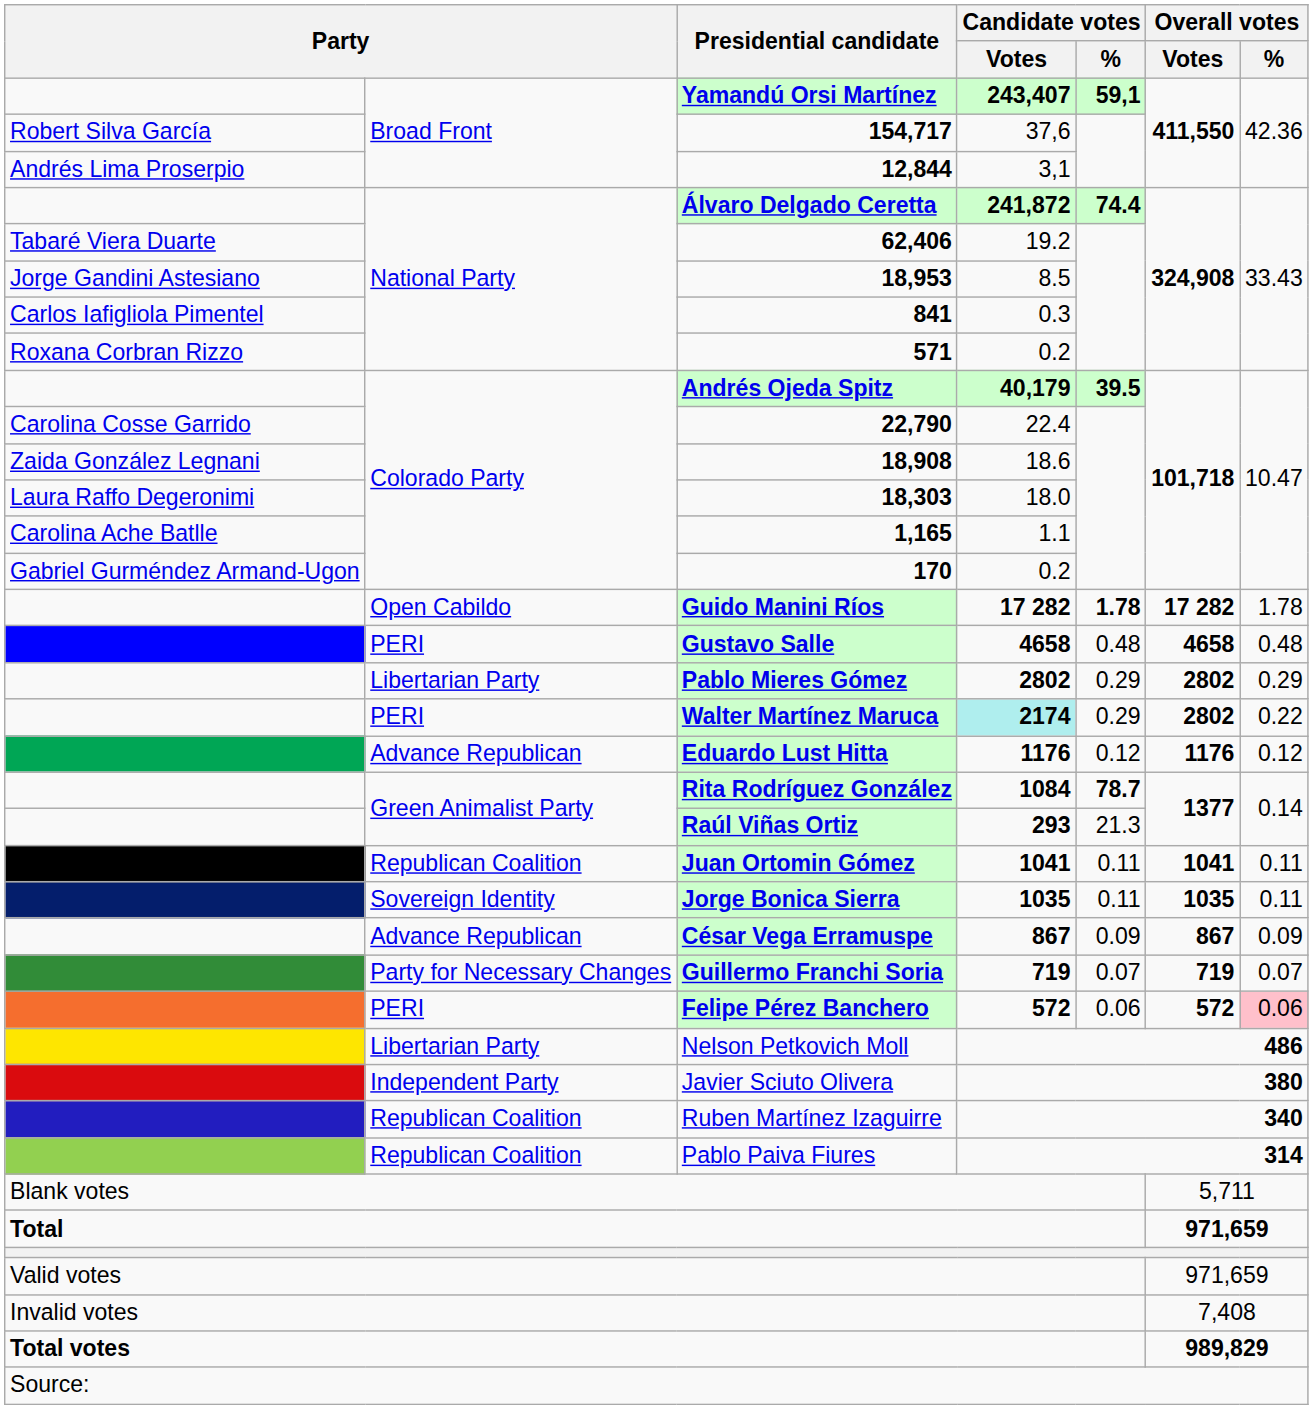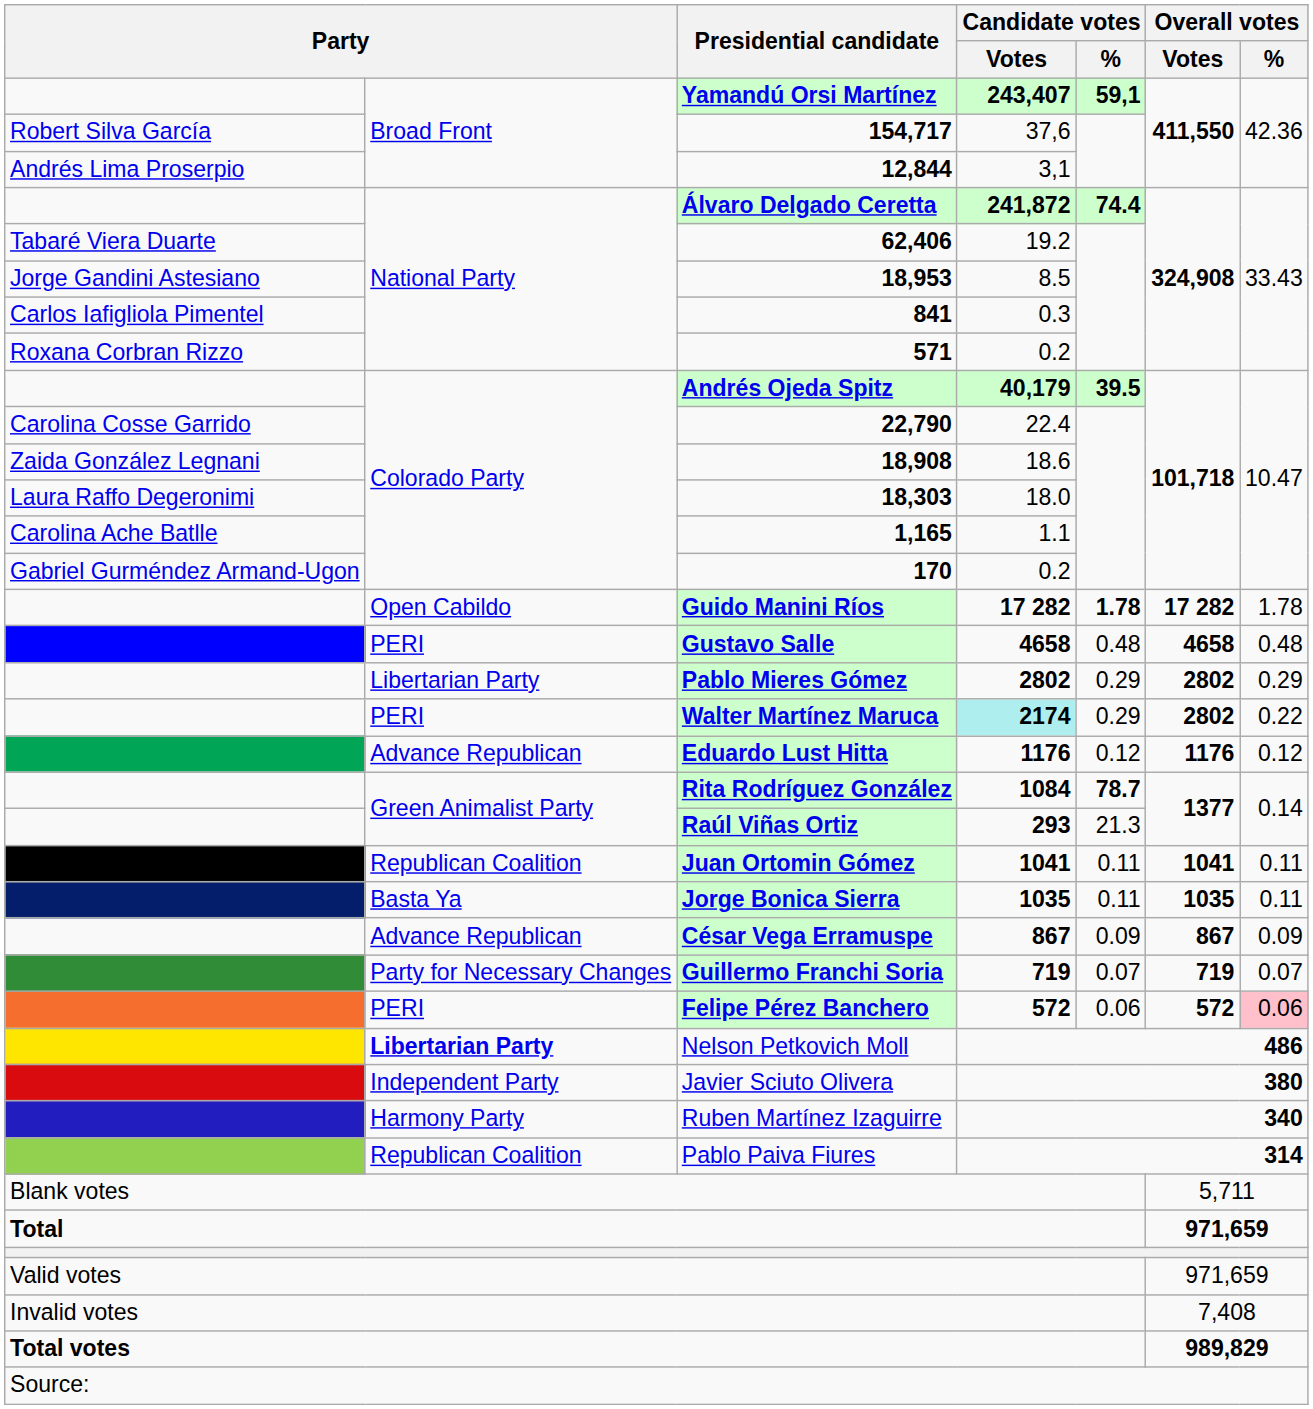(462, 899) Sovereign Identity -> (416, 899) Basta Ya
(455, 1045) normal -> (462, 1045) bold
(476, 1118) Republican Coalition -> (447, 1118) Harmony Party
